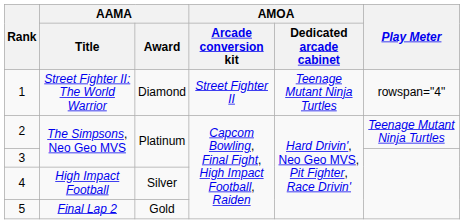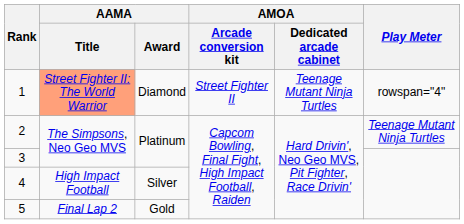(87, 92) no background -> (87, 92) lightsalmon background
